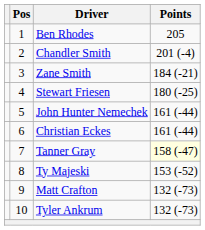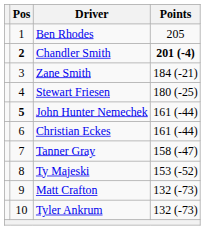(22, 53) normal -> (22, 53) bold
(176, 53) normal -> (176, 53) bold
(22, 112) normal -> (22, 112) bold
(176, 151) lightyellow background -> (176, 151) no background
